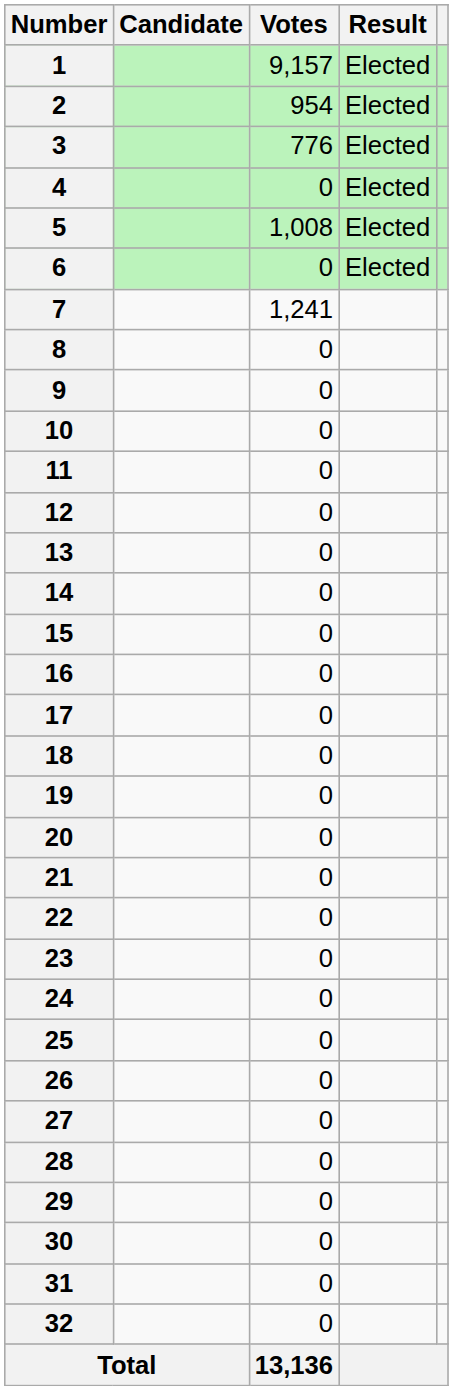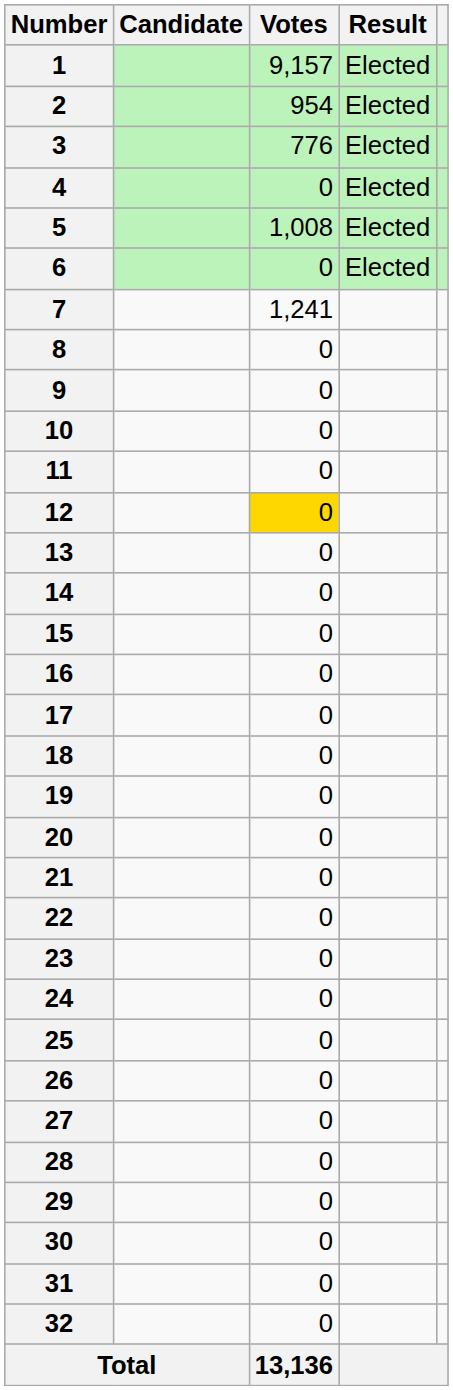(326, 512) no background -> (326, 512) gold background
